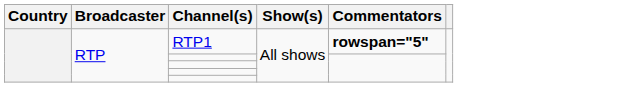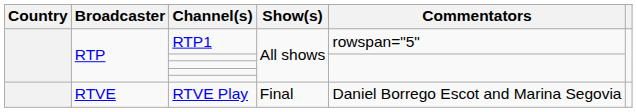(381, 41) bold -> (376, 41) normal
+ row: (95, 94)
